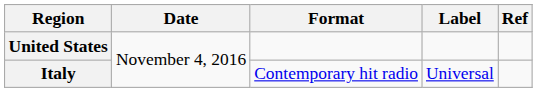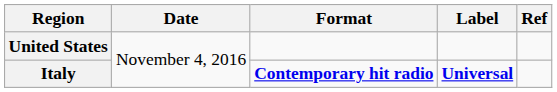(336, 73) normal -> (344, 73) bold
(460, 73) normal -> (477, 73) bold
